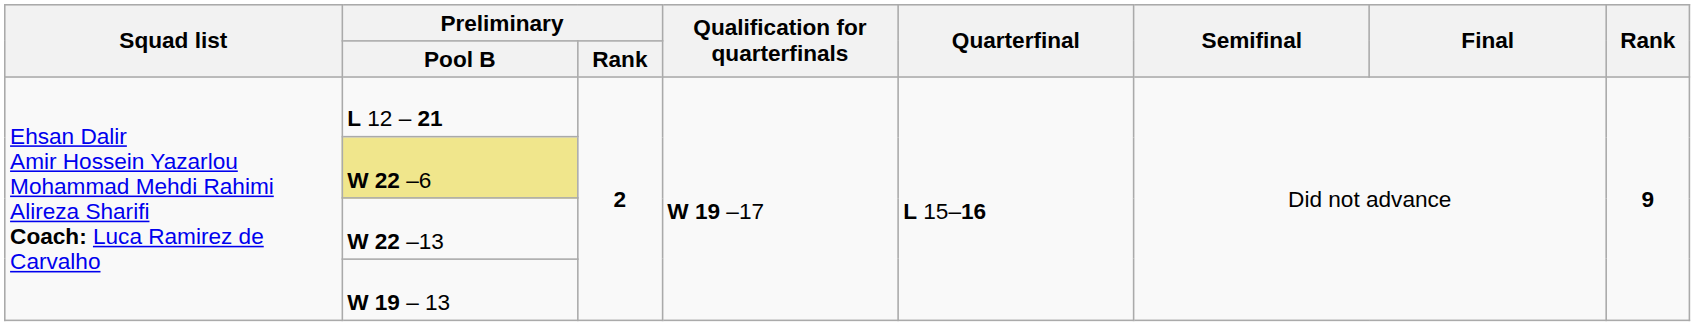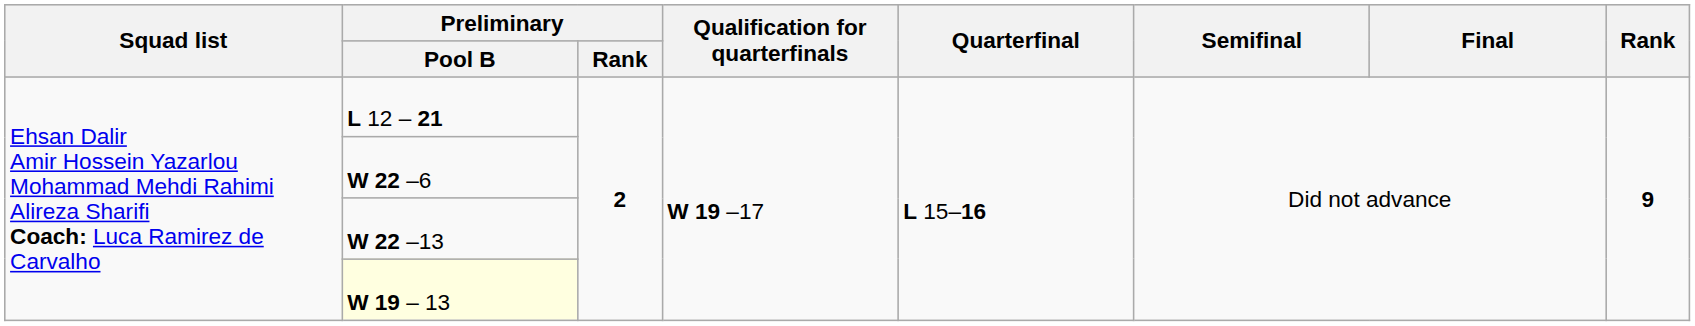(389, 180) khaki background -> (389, 180) no background
(399, 302) no background -> (399, 302) lightyellow background
